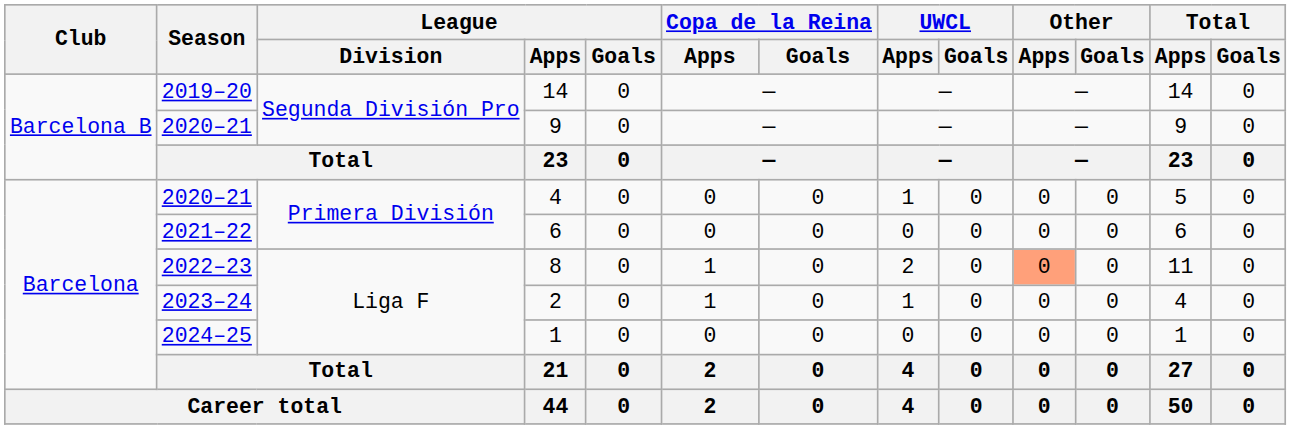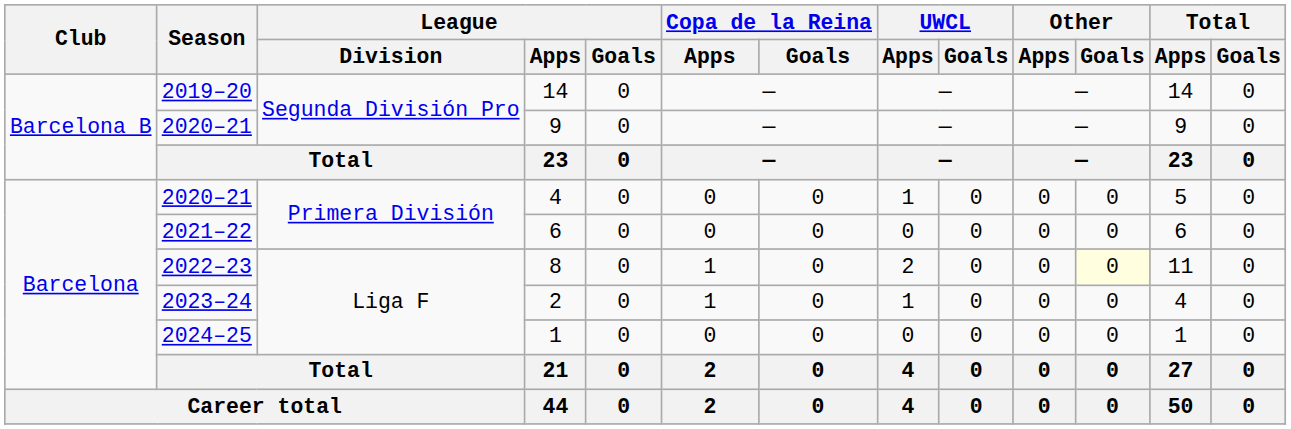(1044, 267) lightsalmon background -> (1044, 267) no background
(1112, 267) no background -> (1112, 267) lightyellow background
